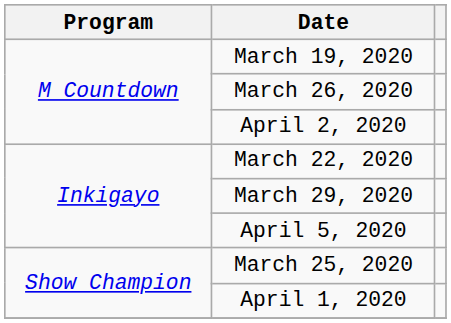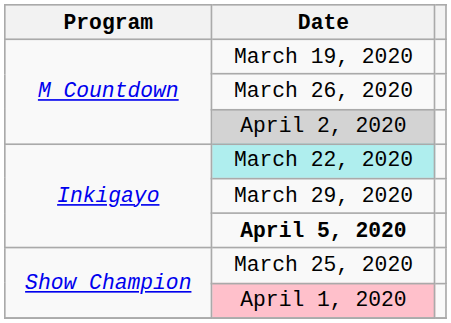(323, 126) no background -> (323, 126) lightgrey background
(323, 161) no background -> (323, 161) paleturquoise background
(323, 231) normal -> (323, 231) bold
(323, 300) no background -> (323, 300) pink background
